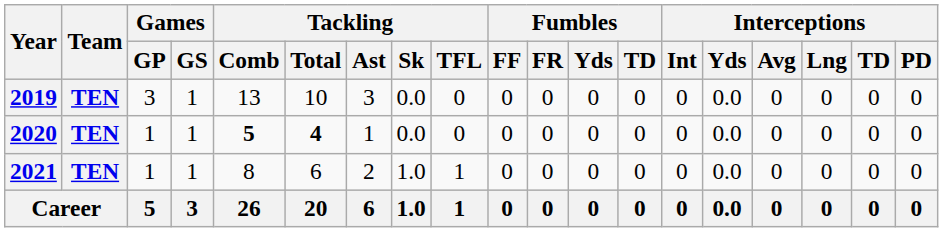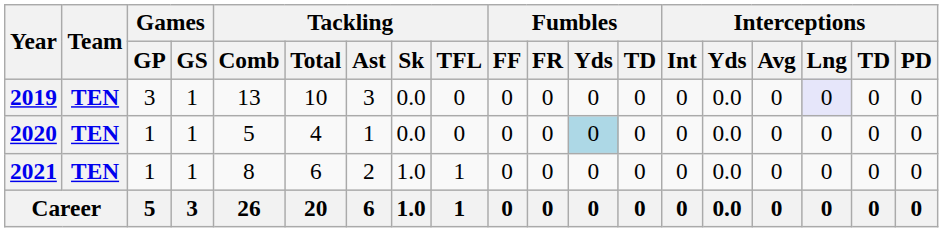(827, 97) no background -> (827, 97) lavender background
(249, 134) bold -> (249, 134) normal
(316, 134) bold -> (316, 134) normal
(593, 134) no background -> (593, 134) lightblue background
